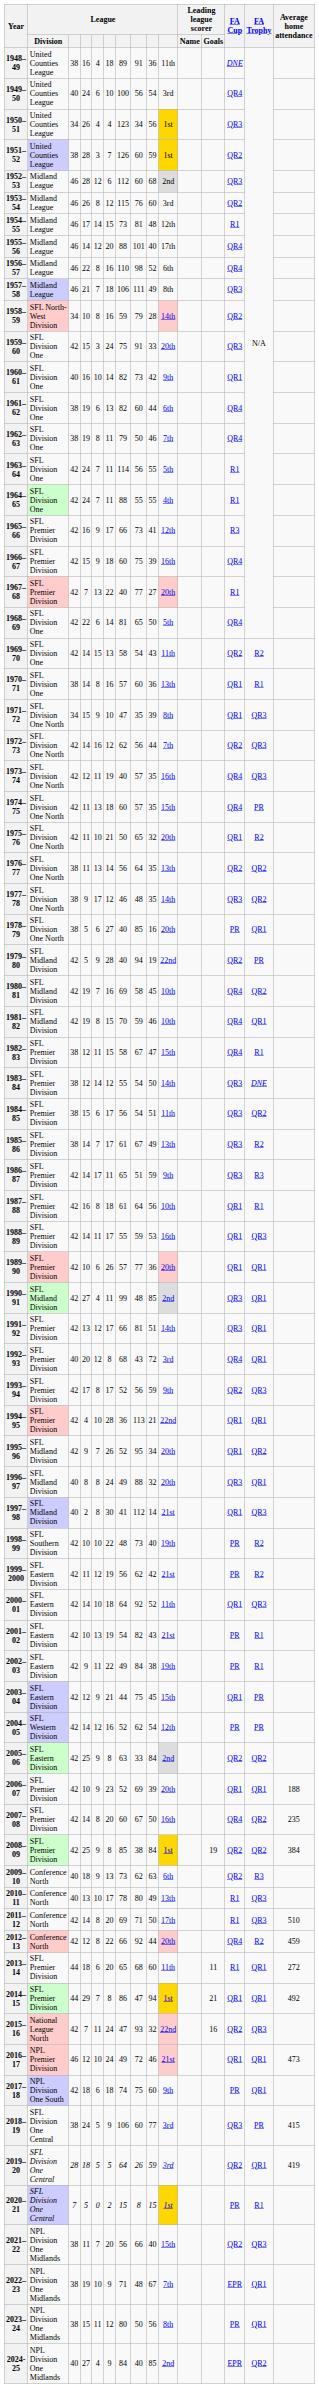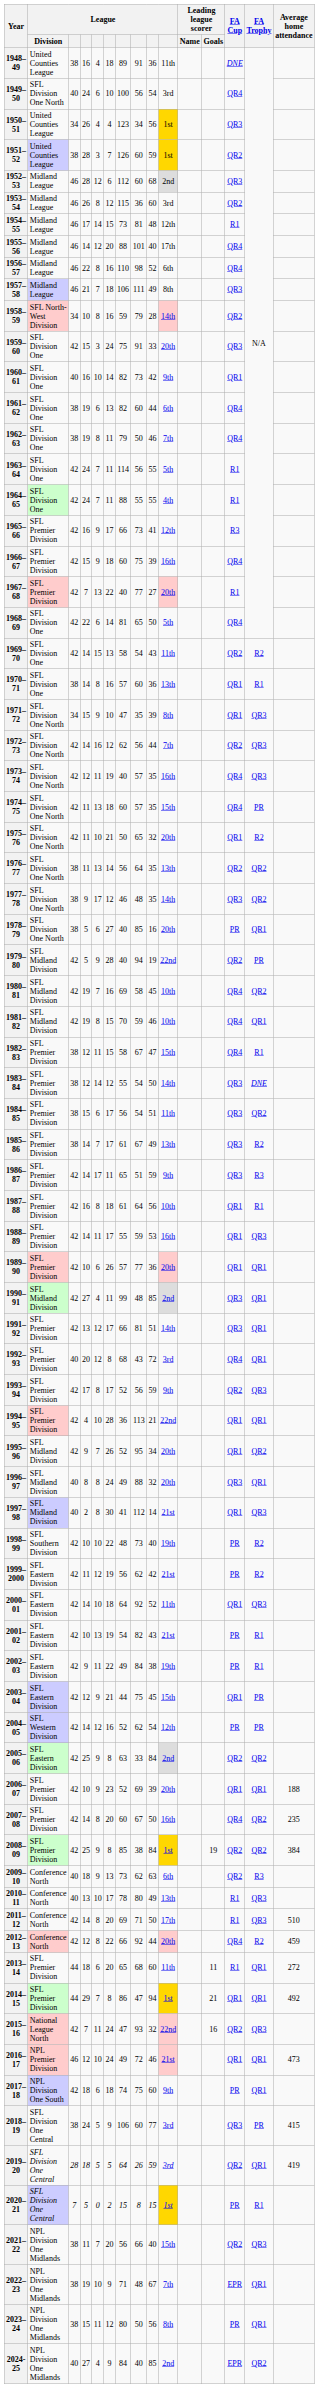(44, 93) United Counties League -> (47, 93) SFL Division One North
(139, 203) 76 -> (139, 203) 36
